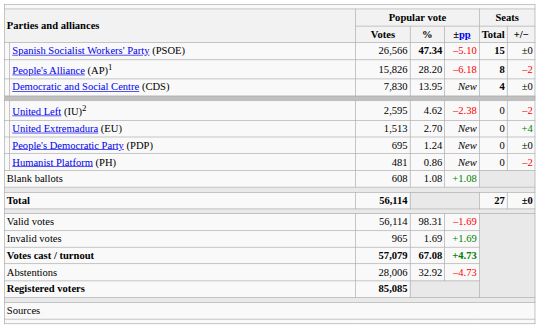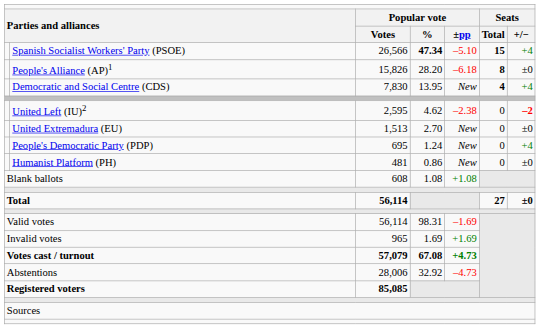(527, 51) ±0 -> (527, 51) +4
(527, 69) –2 -> (527, 69) ±0
(527, 87) ±0 -> (527, 87) +4
(527, 110) normal -> (527, 110) bold
(527, 128) +4 -> (527, 128) ±0
(527, 145) ±0 -> (527, 145) +4
(527, 162) –2 -> (527, 162) ±0
